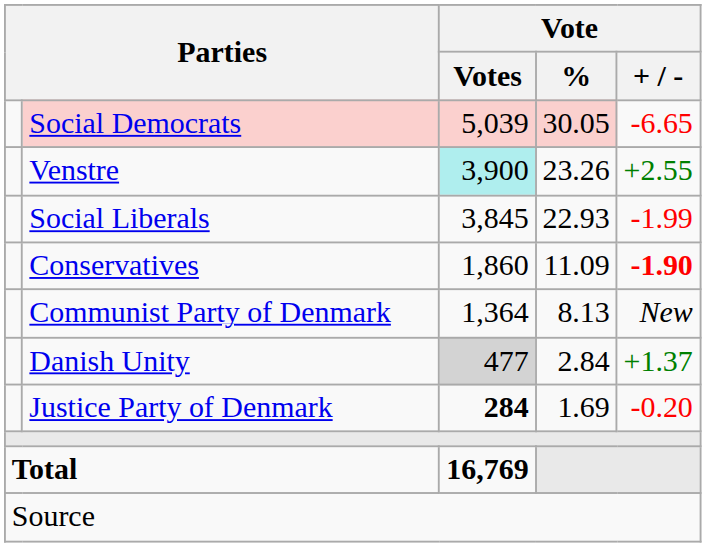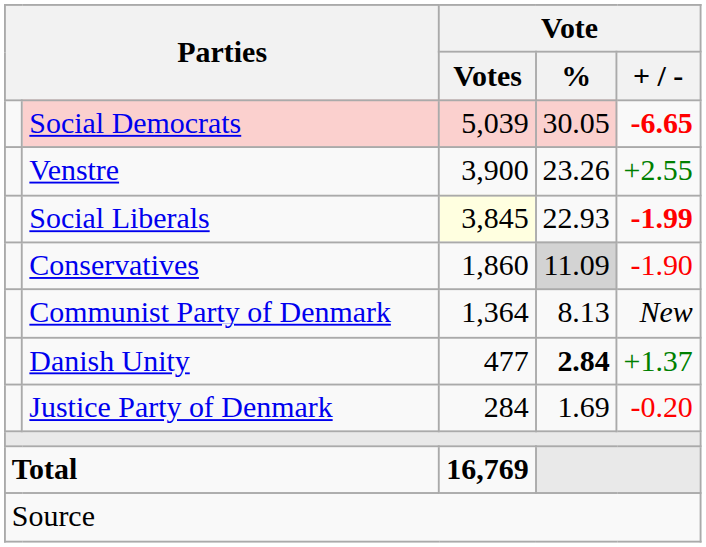(662, 123) normal -> (662, 123) bold
(495, 170) paleturquoise background -> (495, 170) no background
(495, 218) no background -> (495, 218) lightyellow background
(662, 218) normal -> (662, 218) bold
(577, 265) no background -> (577, 265) lightgrey background
(662, 265) bold -> (662, 265) normal
(506, 360) lightgrey background -> (506, 360) no background
(584, 360) normal -> (584, 360) bold
(506, 407) bold -> (506, 407) normal
